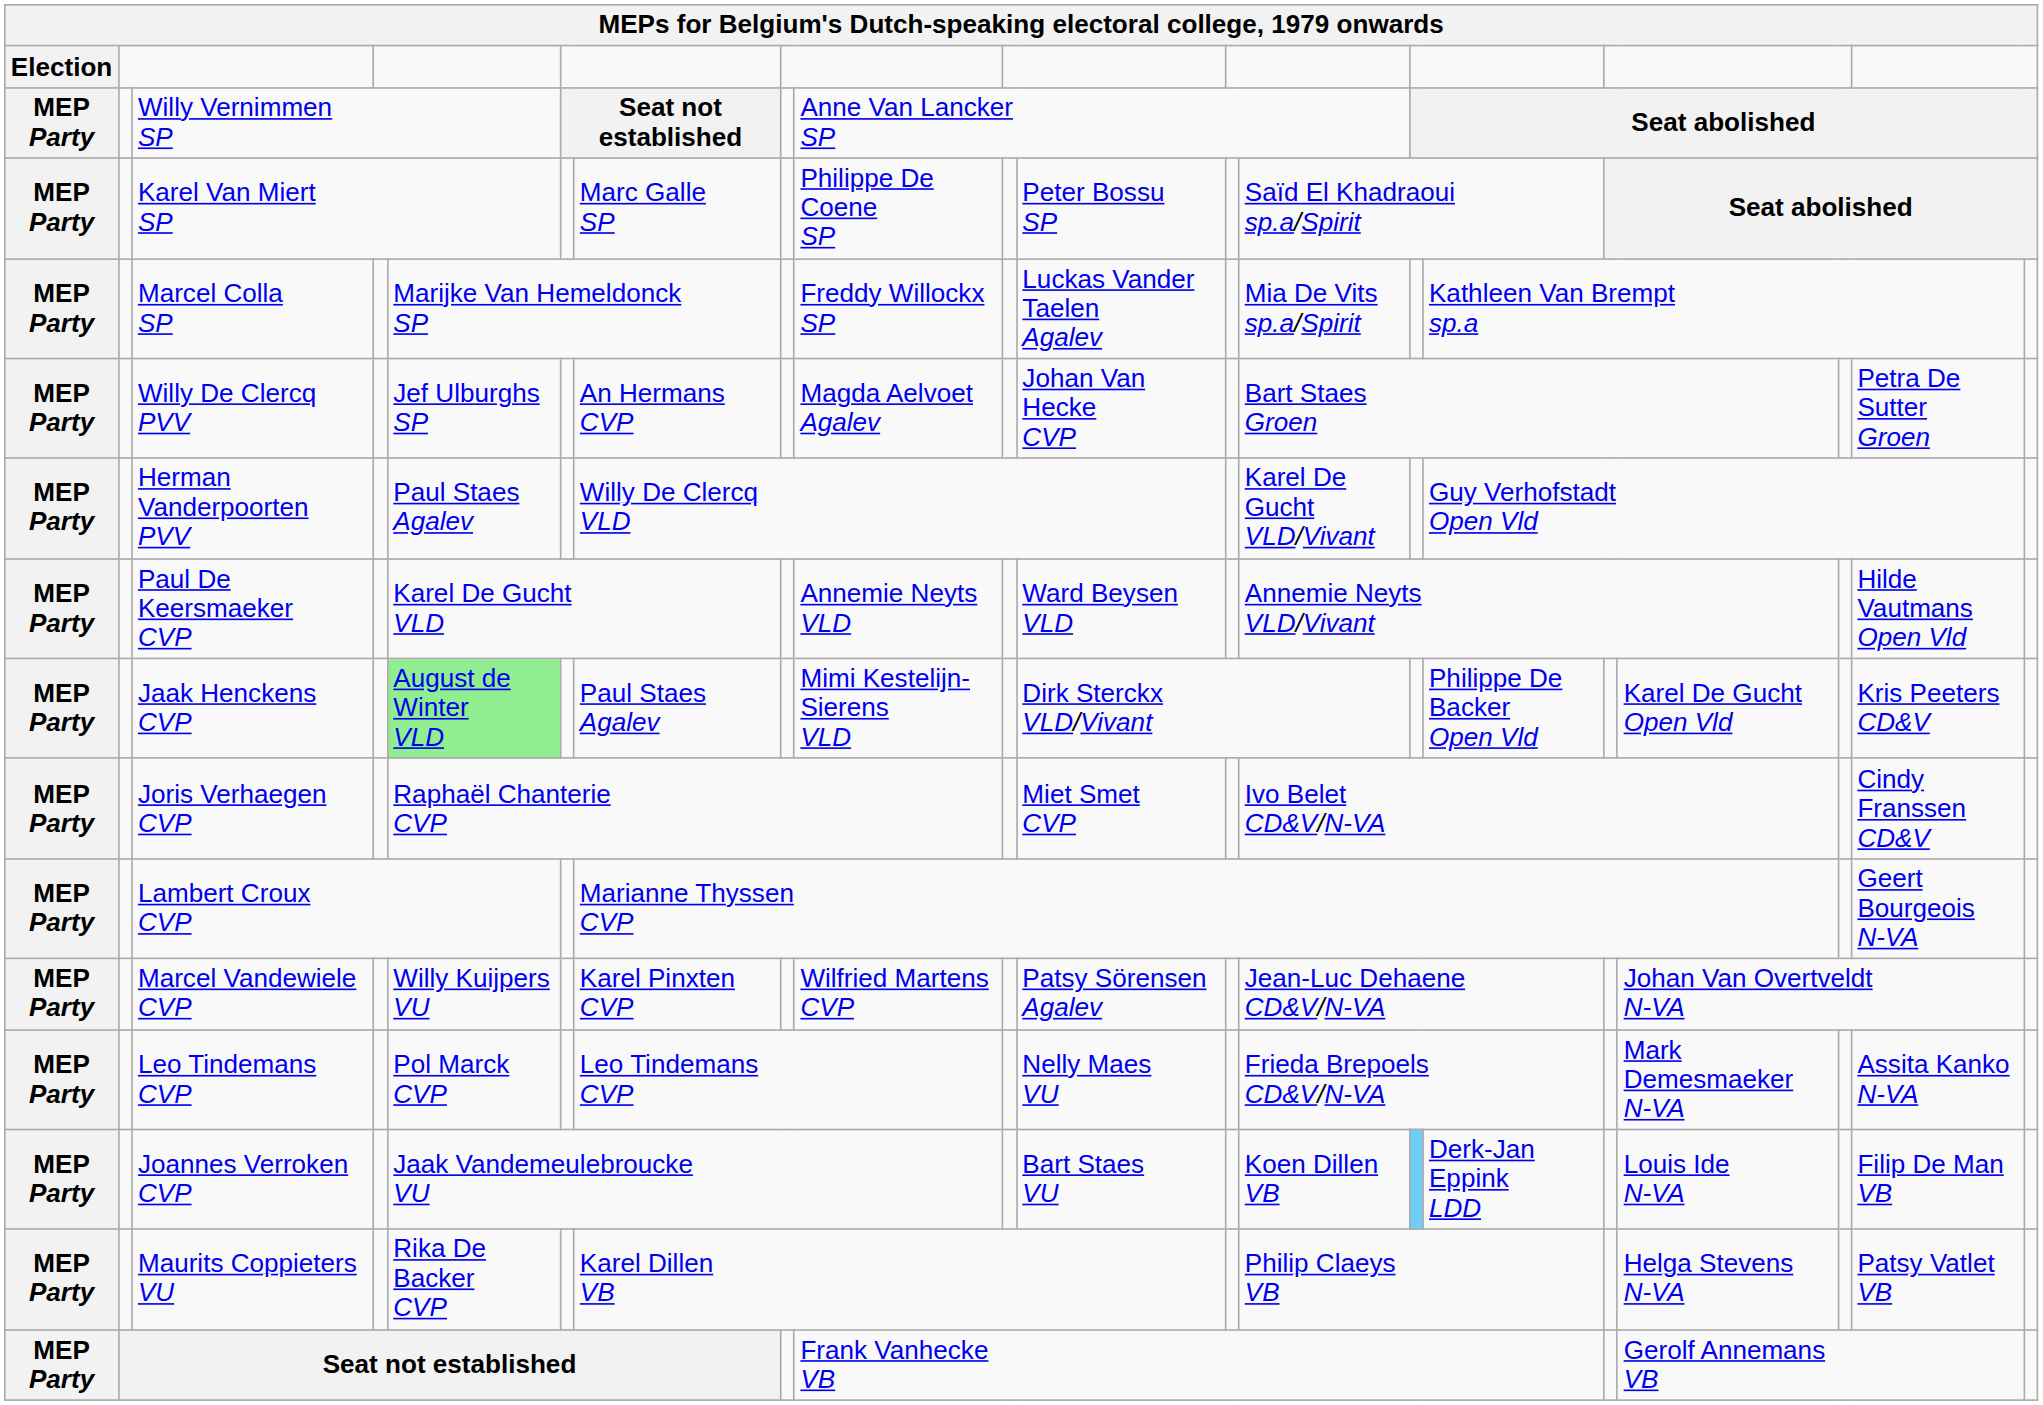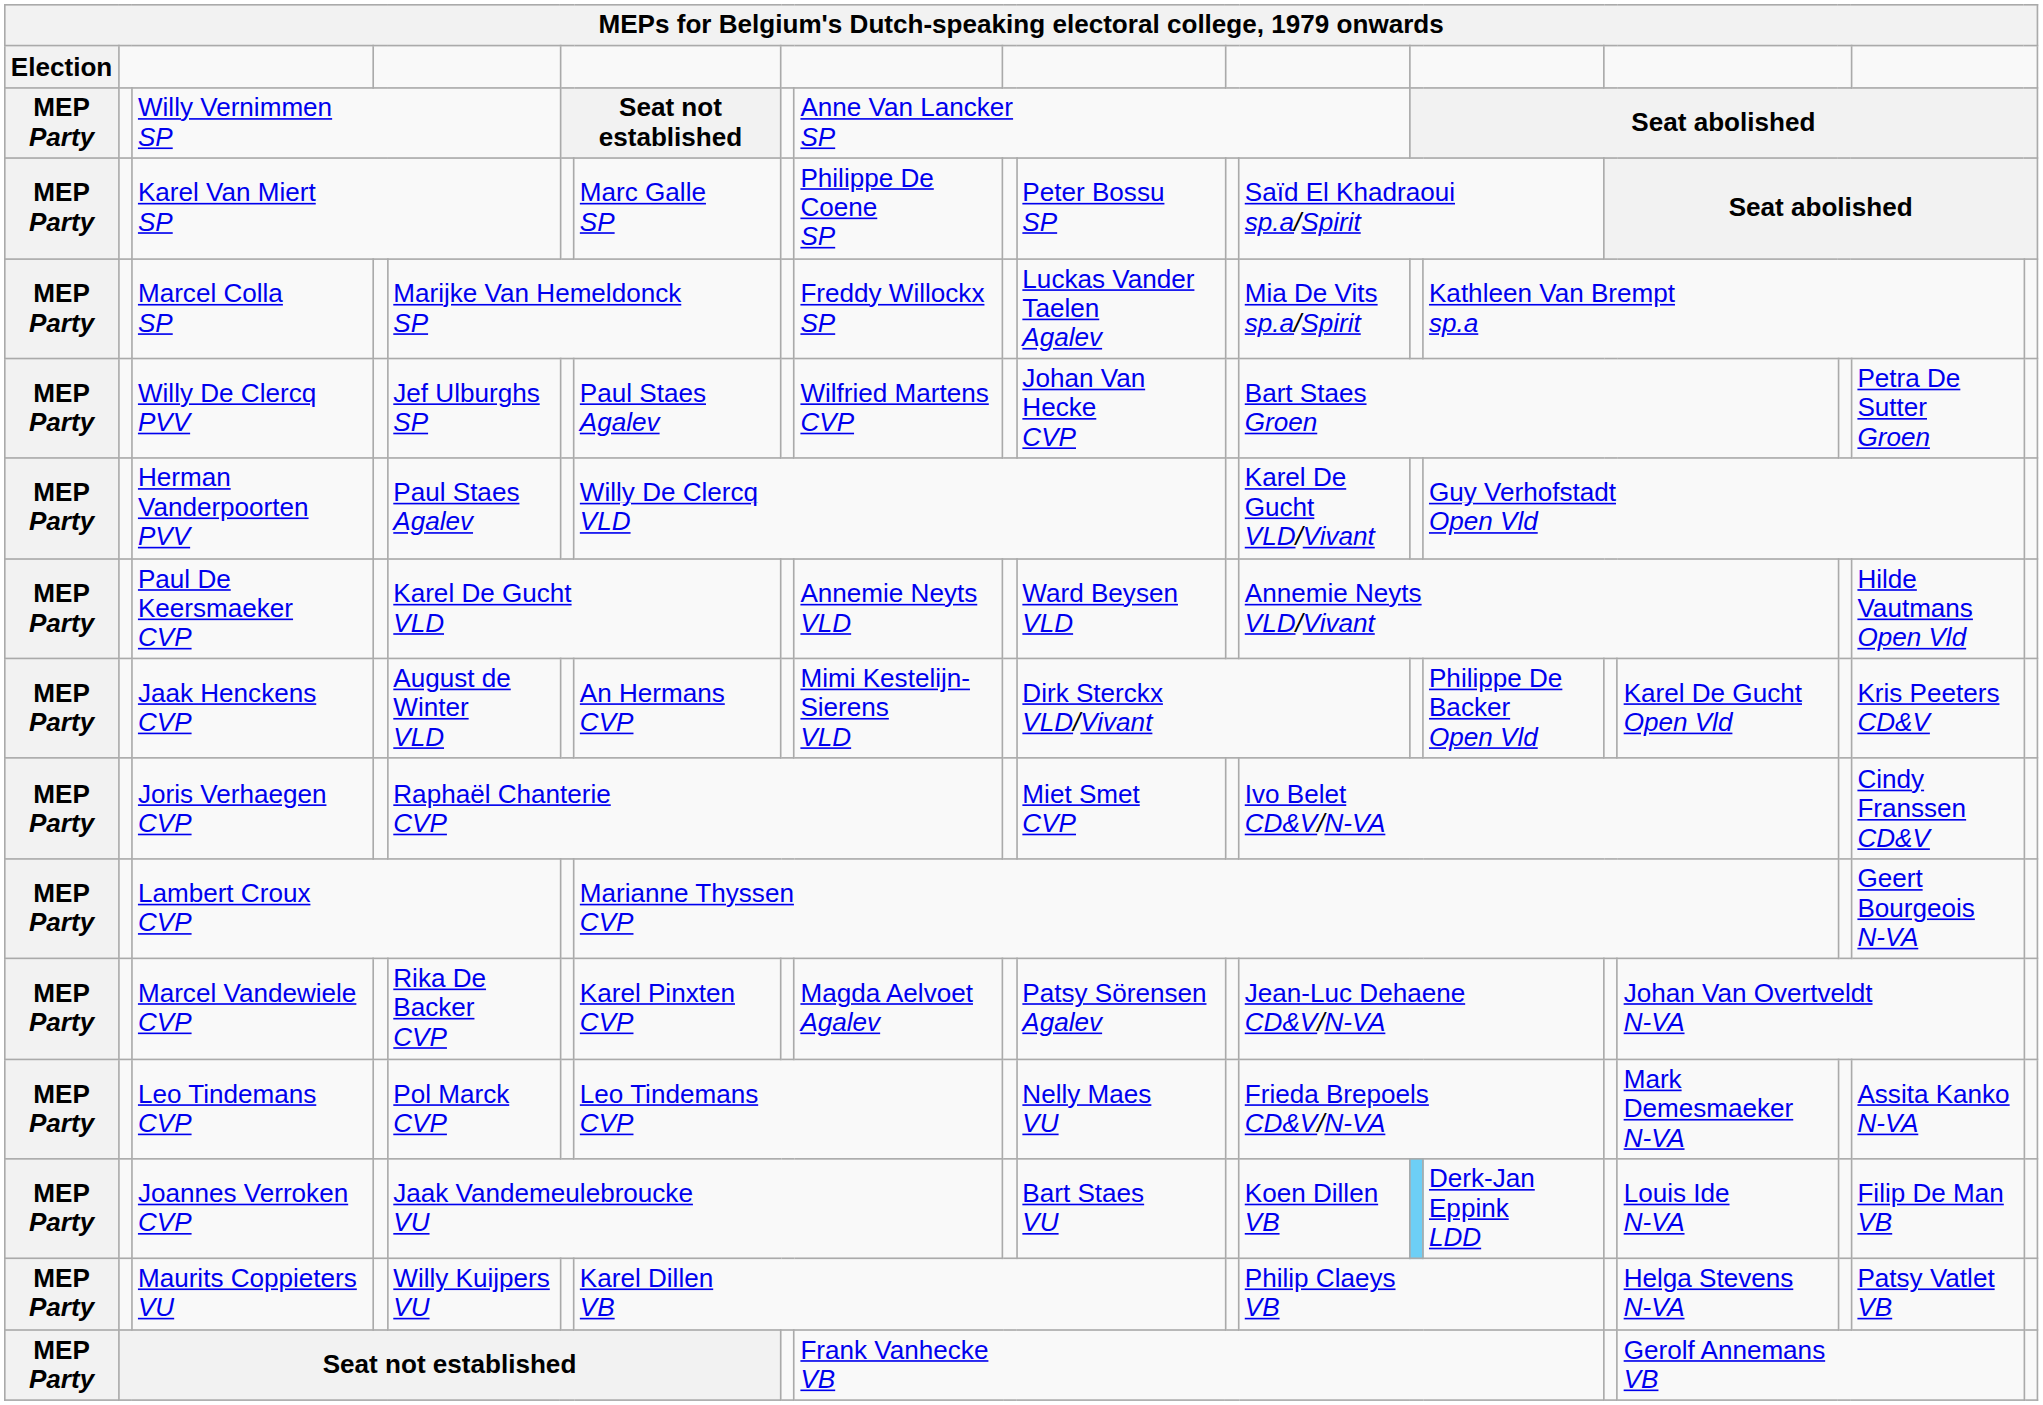(652, 408) An Hermans CVP -> (643, 408) Paul Staes Agalev
(887, 408) Magda Aelvoet Agalev -> (895, 408) Wilfried Martens CVP
(452, 708) lightgreen background -> (452, 708) no background
(643, 708) Paul Staes Agalev -> (652, 708) An Hermans CVP
(472, 993) Willy Kuijpers VU -> (440, 1008) Rika De Backer CVP
(895, 993) Wilfried Martens CVP -> (887, 1008) Magda Aelvoet Agalev
(440, 1279) Rika De Backer CVP -> (472, 1293) Willy Kuijpers VU
